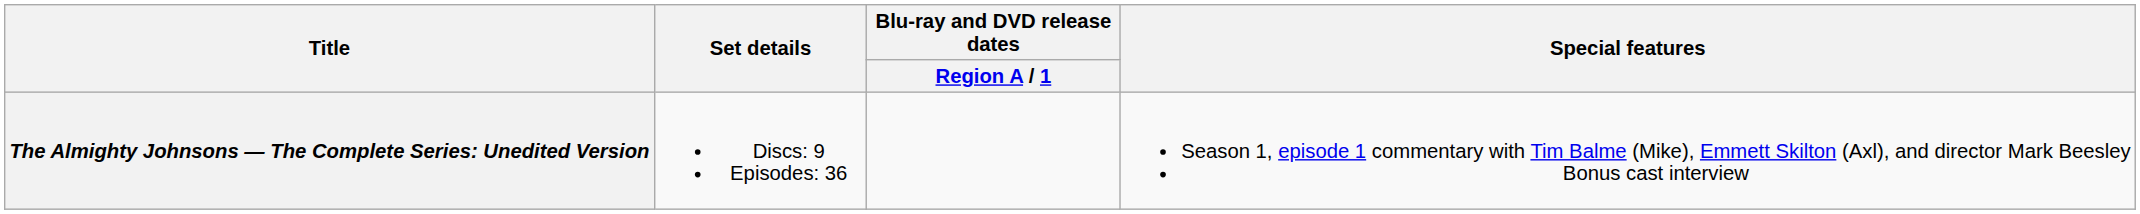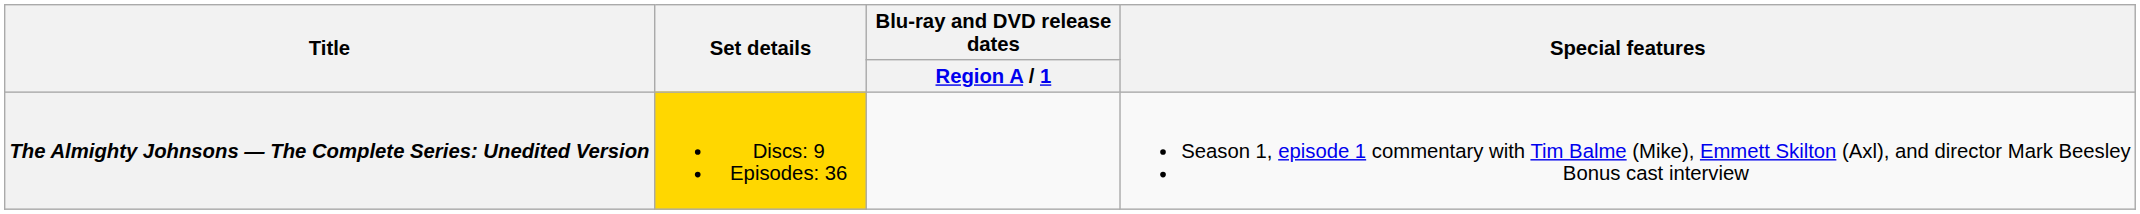(761, 162) no background -> (761, 162) gold background
